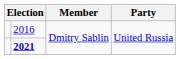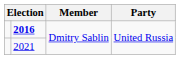(24, 29) normal -> (24, 29) bold
(24, 46) bold -> (24, 46) normal
